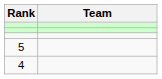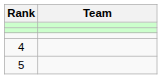(21, 47) 5 -> (21, 47) 4
(21, 65) 4 -> (21, 65) 5
